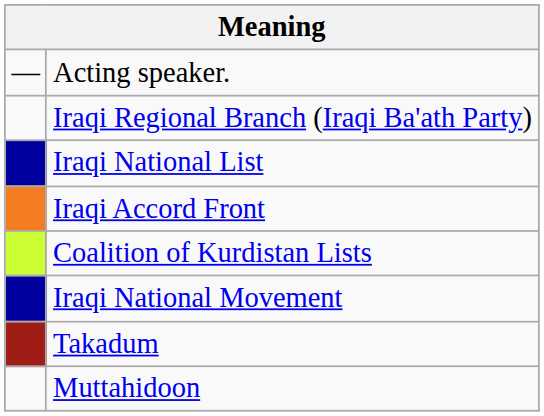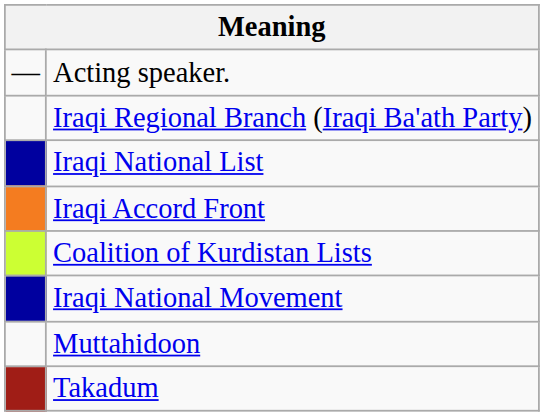rows swapped: (127, 388) <-> (106, 343)
